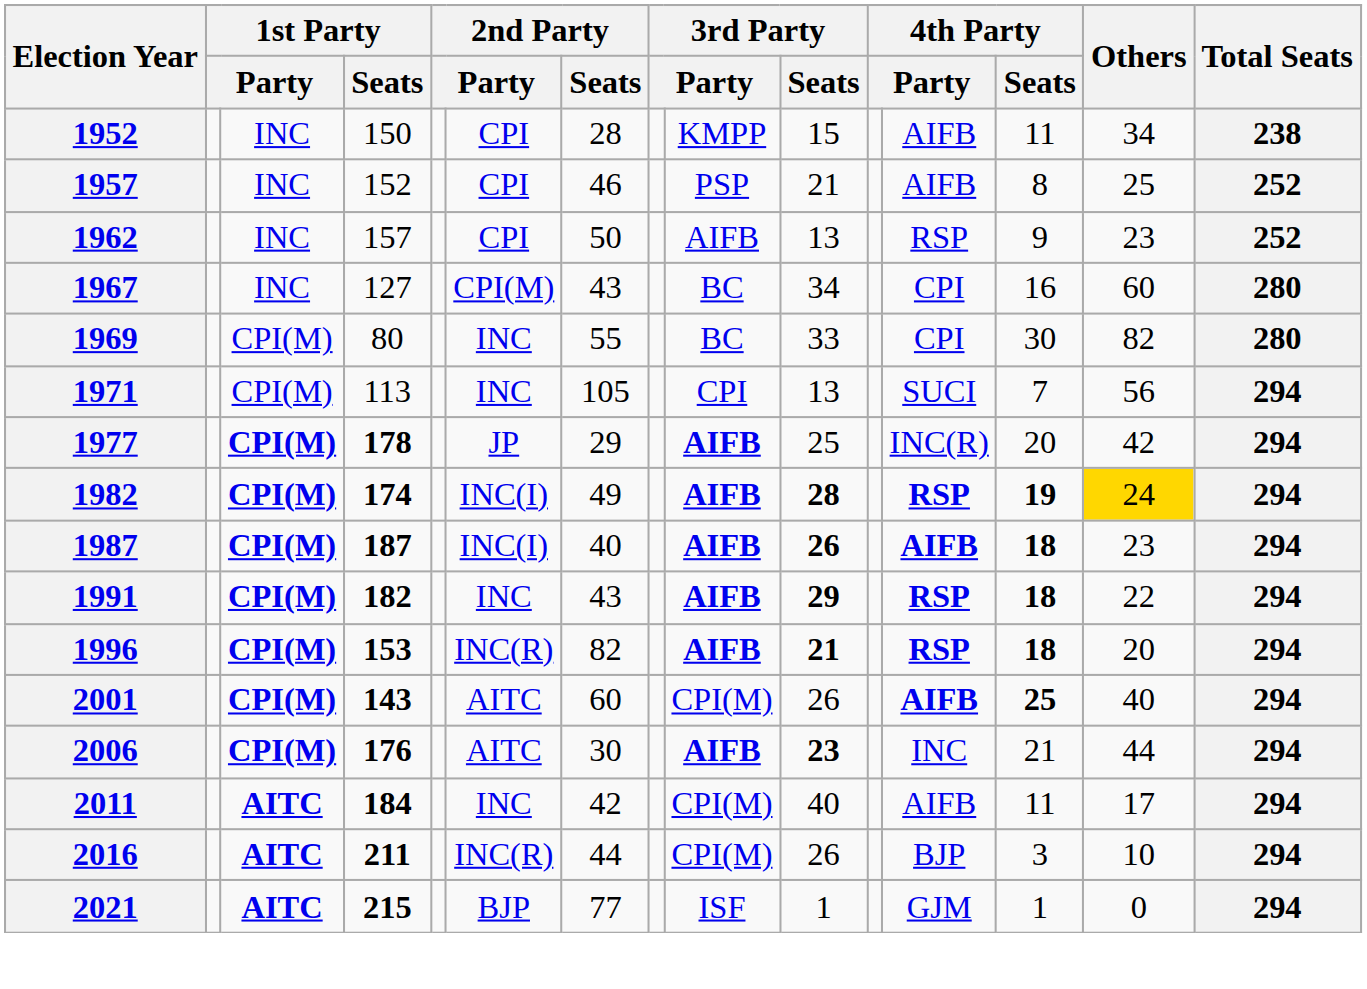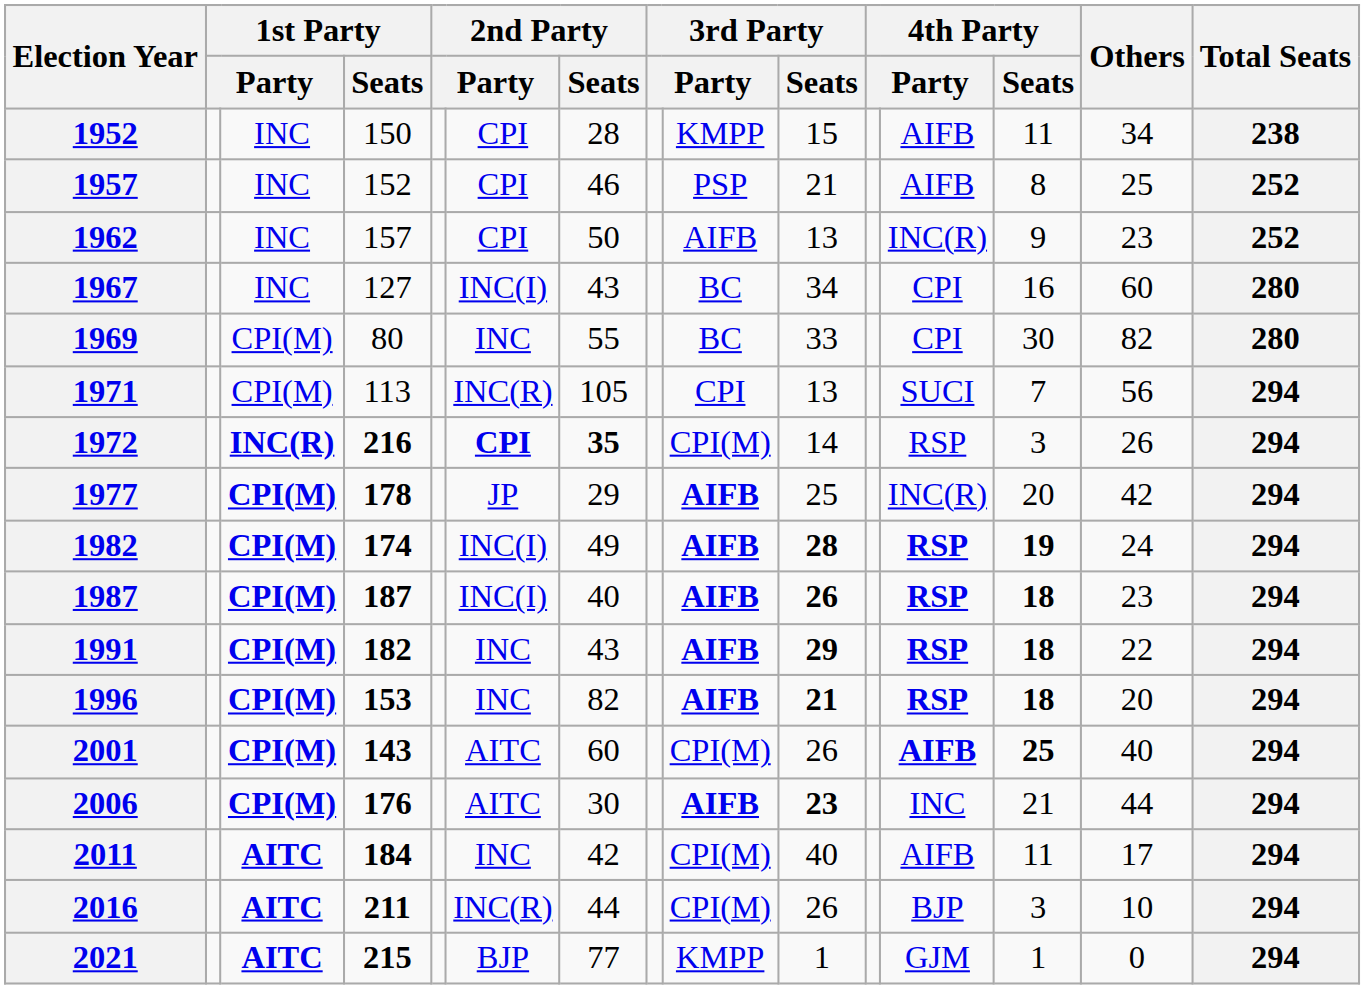(939, 236) RSP -> (937, 236) INC(R)
(504, 287) CPI(M) -> (503, 287) INC(I)
(504, 390) INC -> (503, 390) INC(R)
+ row: (105, 442)
(1139, 493) gold background -> (1137, 545) no background
(939, 545) AIFB -> (937, 596) RSP
(504, 648) INC(R) -> (503, 699) INC
(722, 905) ISF -> (720, 957) KMPP
